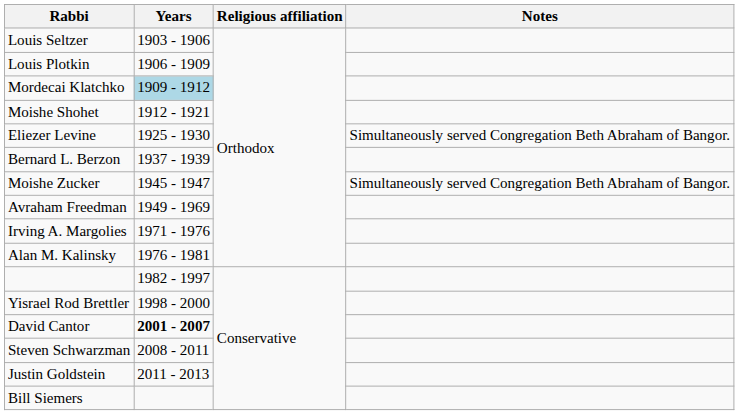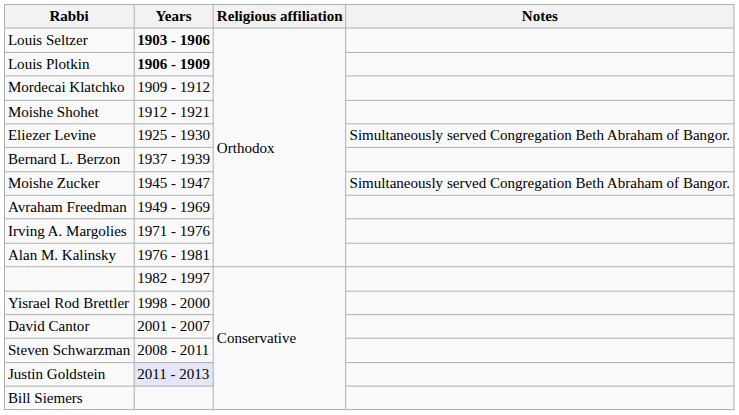(174, 40) normal -> (174, 40) bold
(174, 64) normal -> (174, 64) bold
(174, 87) lightblue background -> (174, 87) no background
(174, 326) bold -> (174, 326) normal
(173, 374) no background -> (173, 374) lavender background
